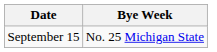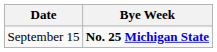(145, 37) normal -> (147, 37) bold
